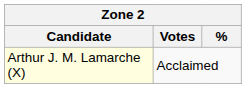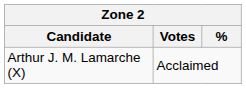(74, 65) lightyellow background -> (74, 65) no background
